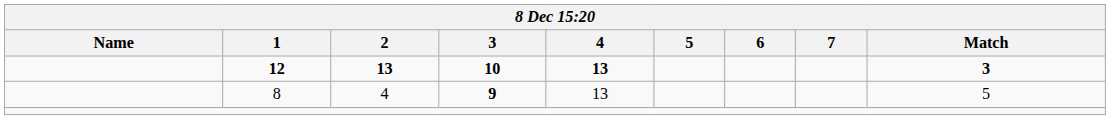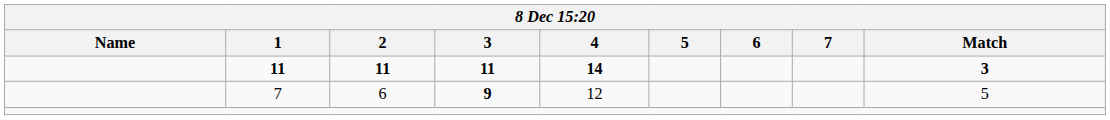(277, 68) 12 -> (278, 68) 11
(385, 68) 13 -> (383, 68) 11
(492, 68) 10 -> (488, 68) 11
(600, 68) 13 -> (594, 68) 14
(277, 94) 8 -> (278, 94) 7
(385, 94) 4 -> (383, 94) 6
(600, 94) 13 -> (594, 94) 12
